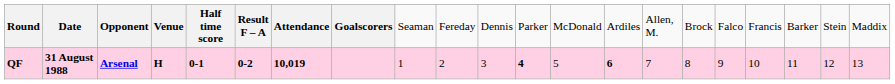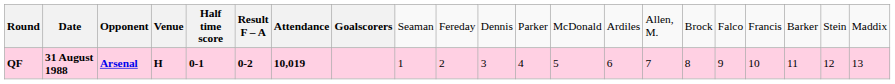(521, 63) bold -> (521, 63) normal
(610, 63) bold -> (610, 63) normal
